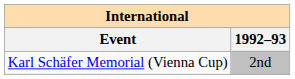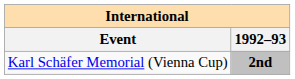(260, 62) normal -> (260, 62) bold
